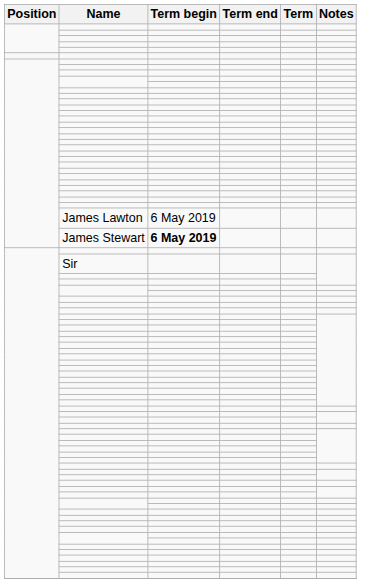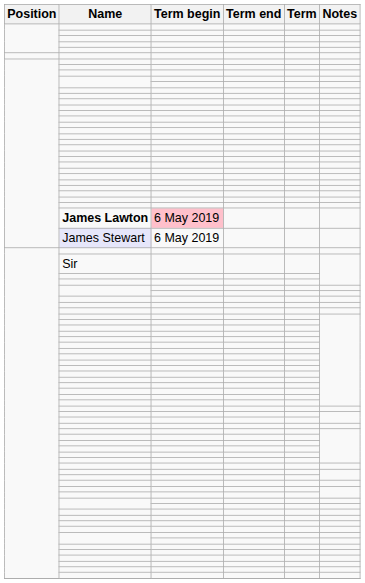(102, 218) normal -> (105, 218) bold
(183, 218) no background -> (187, 218) pink background
(104, 238) no background -> (104, 238) lavender background
(183, 238) bold -> (187, 238) normal
